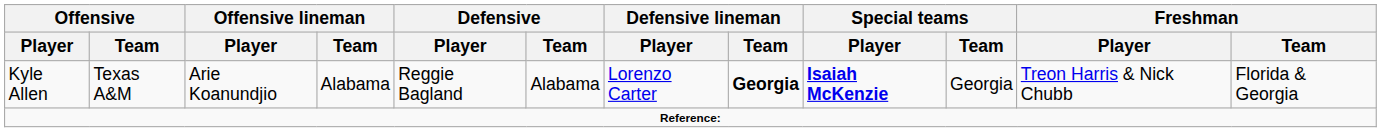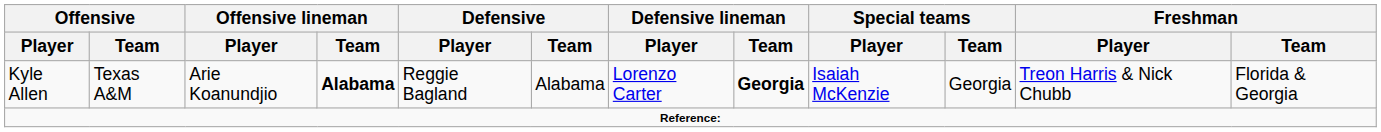(355, 84) normal -> (358, 84) bold
(848, 84) bold -> (851, 84) normal
